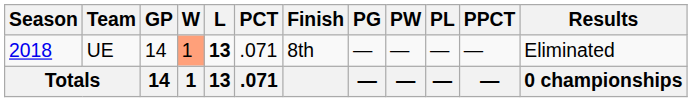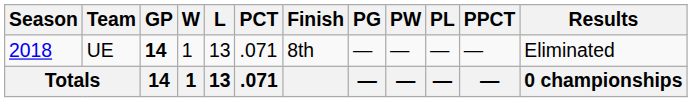(156, 50) normal -> (156, 50) bold
(187, 50) lightsalmon background -> (187, 50) no background
(220, 50) bold -> (220, 50) normal
